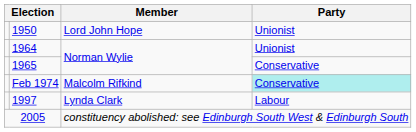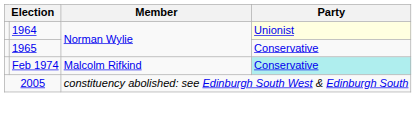- row: (24, 30)
(275, 48) no background -> (274, 30) lightyellow background
- row: (24, 100)
